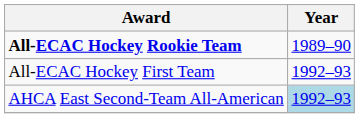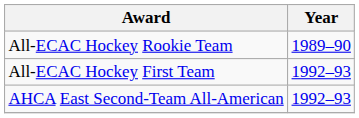(125, 44) bold -> (121, 44) normal
(321, 98) lightblue background -> (321, 98) no background
